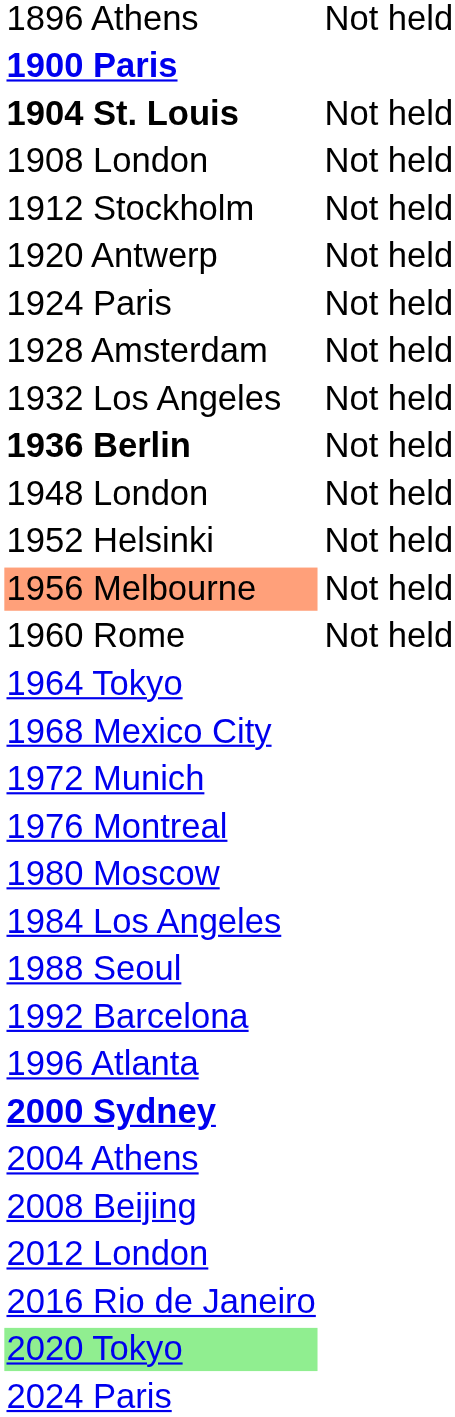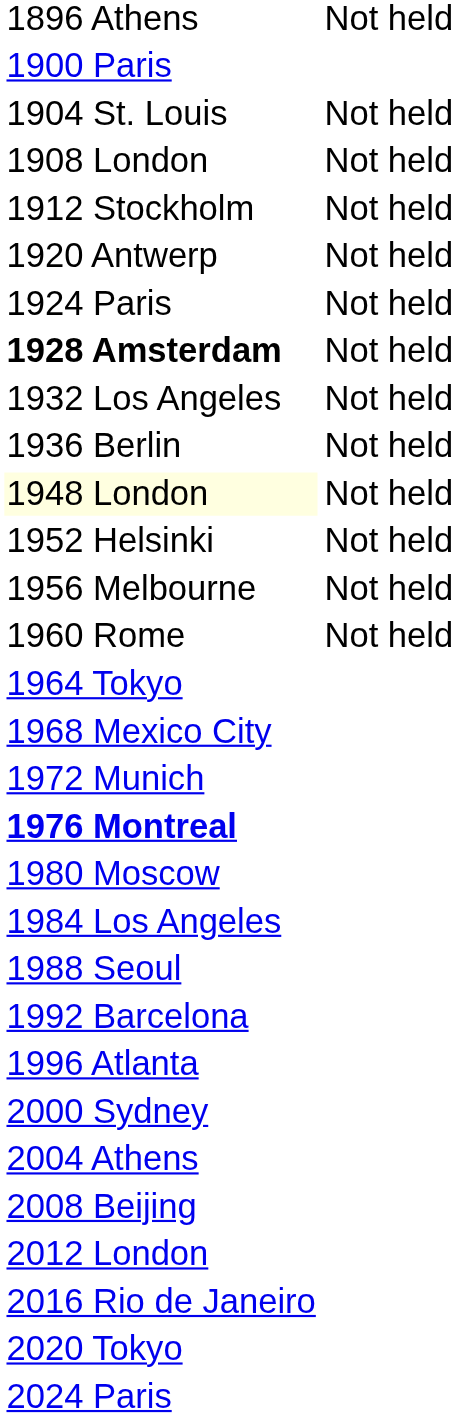(92, 65) bold -> (89, 65) normal
(123, 113) bold -> (117, 113) normal
(137, 350) normal -> (144, 350) bold
(99, 446) bold -> (94, 446) normal
(107, 493) no background -> (107, 493) lightyellow background
(131, 588) lightsalmon background -> (131, 588) no background
(117, 826) normal -> (122, 826) bold
(111, 1111) bold -> (107, 1111) normal
(95, 1348) lightgreen background -> (95, 1348) no background
